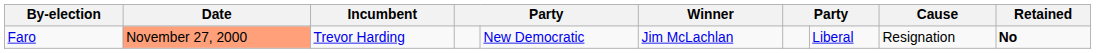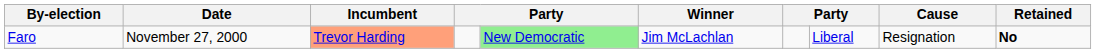(187, 37) lightsalmon background -> (187, 37) no background
(359, 37) no background -> (359, 37) lightsalmon background
(534, 37) no background -> (534, 37) lightgreen background
